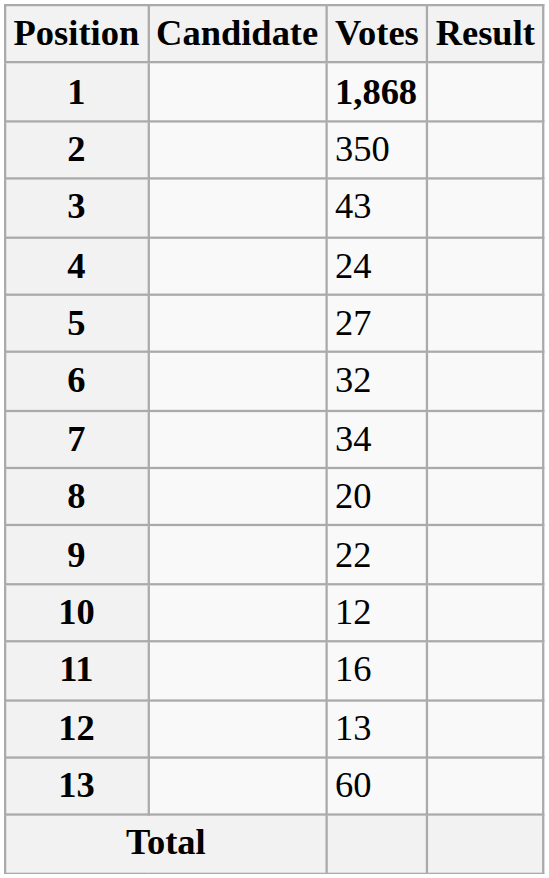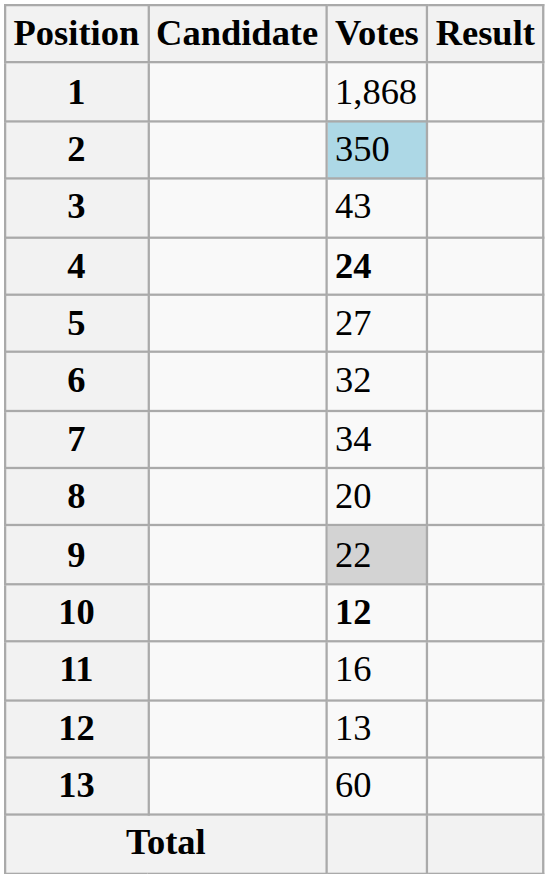(376, 91) bold -> (376, 91) normal
(362, 149) no background -> (362, 149) lightblue background
(353, 264) normal -> (353, 264) bold
(353, 554) no background -> (353, 554) lightgrey background
(353, 611) normal -> (353, 611) bold
